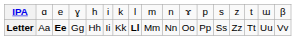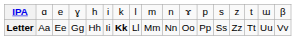(61, 27) bold -> (61, 27) normal
(121, 27) normal -> (121, 27) bold
(135, 27) bold -> (136, 27) normal
